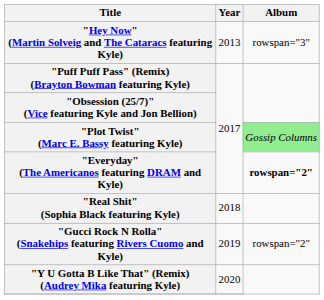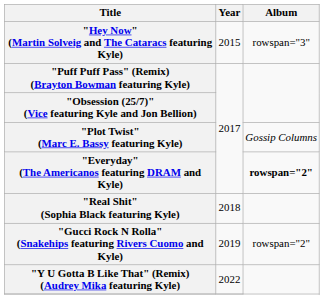(229, 42) 2013 -> (229, 42) 2015
(281, 137) lightgreen background -> (281, 137) no background
(229, 279) 2020 -> (229, 279) 2022
